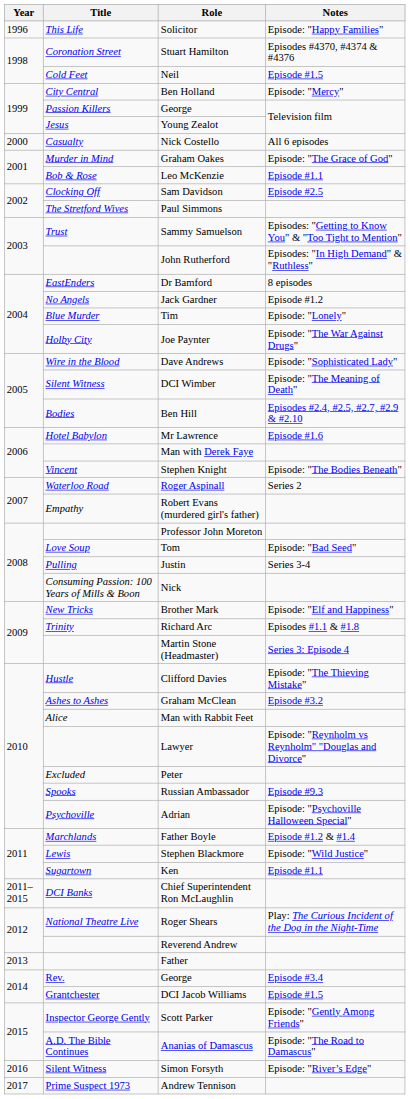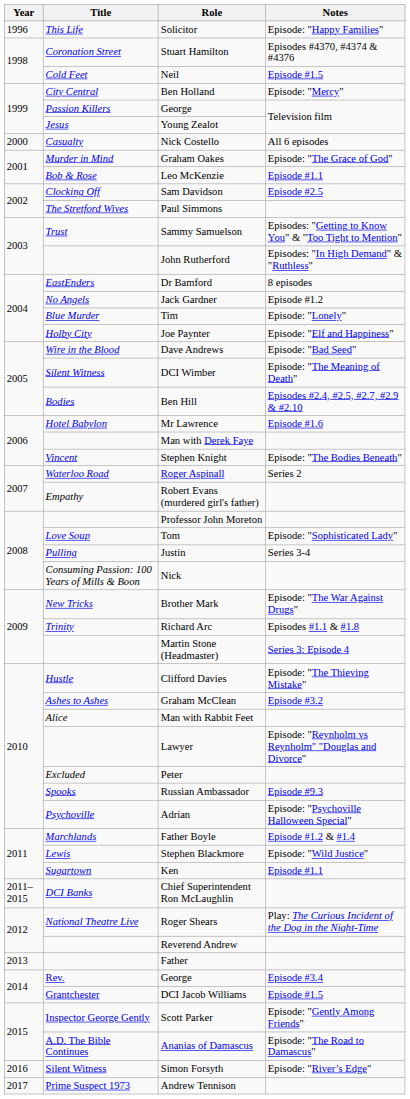(325, 339) Episode: "The War Against Drugs" -> (331, 333) Episode: "Elf and Happiness"
(333, 361) Episode: "Sophisticated Lady" -> (312, 349) Episode: "Bad Seed"
(312, 548) Episode: "Bad Seed" -> (333, 536) Episode: "Sophisticated Lady"
(331, 610) Episode: "Elf and Happiness" -> (325, 604) Episode: "The War Against Drugs"
